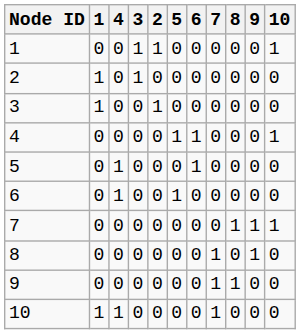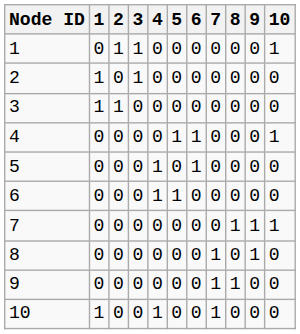columns swapped: (157, 19) <-> (118, 19)
